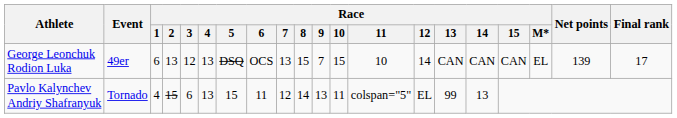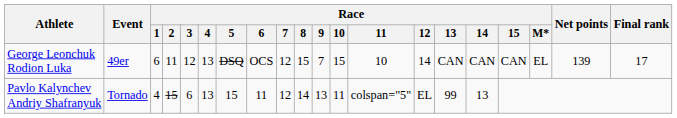(171, 61) 13 -> (171, 61) 11
(285, 61) 13 -> (285, 61) 12
